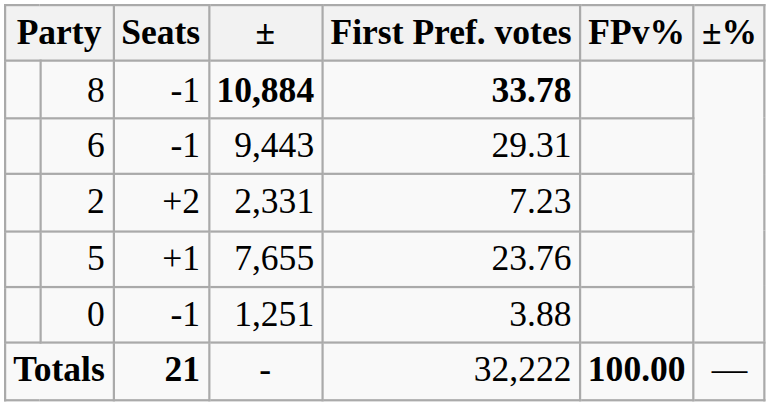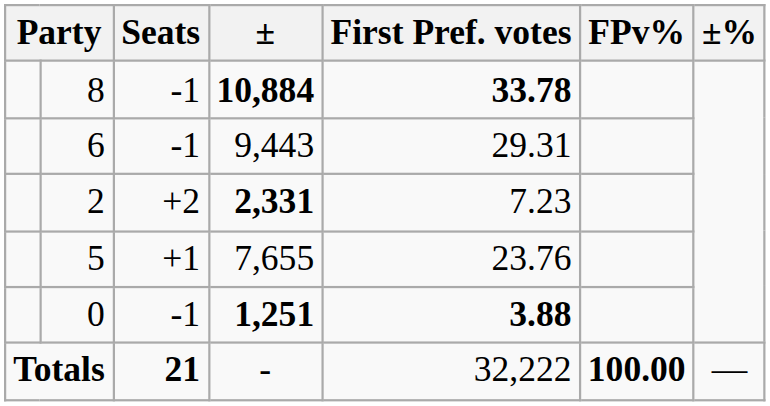(274, 201) normal -> (274, 201) bold
(274, 314) normal -> (274, 314) bold
(540, 314) normal -> (540, 314) bold
